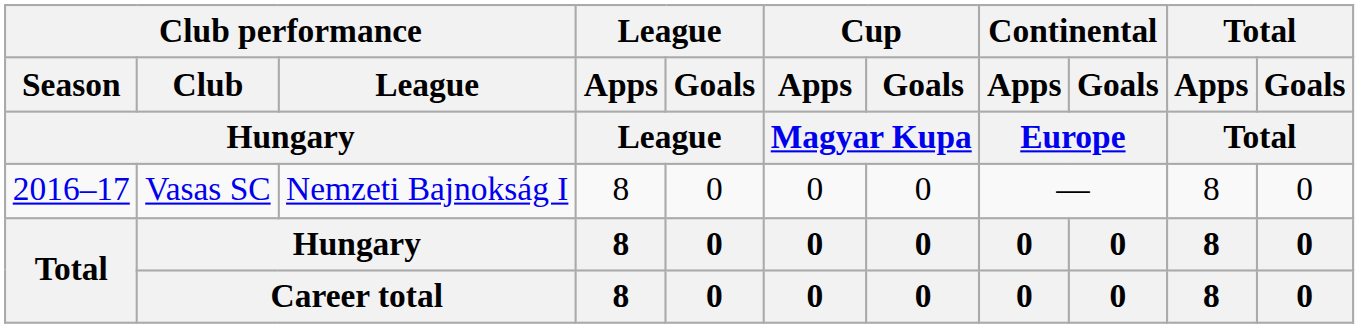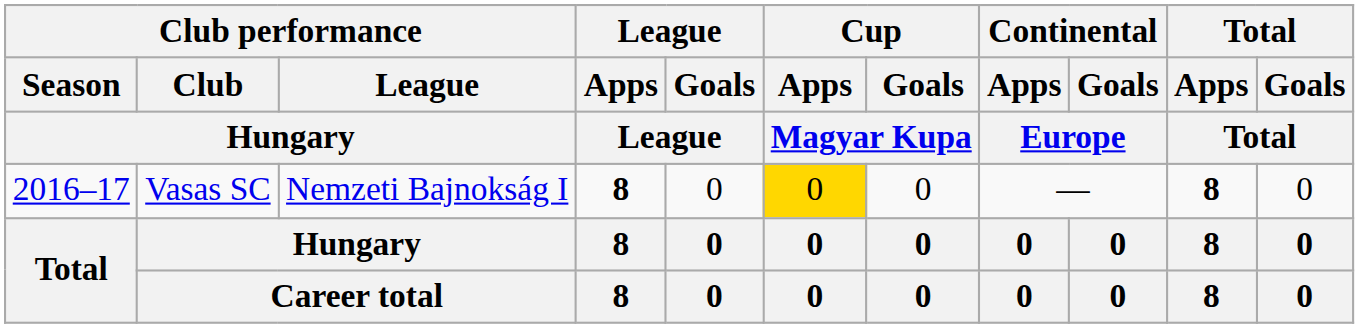(621, 190) normal -> (621, 190) bold
(815, 190) no background -> (815, 190) gold background
(1211, 190) normal -> (1211, 190) bold
